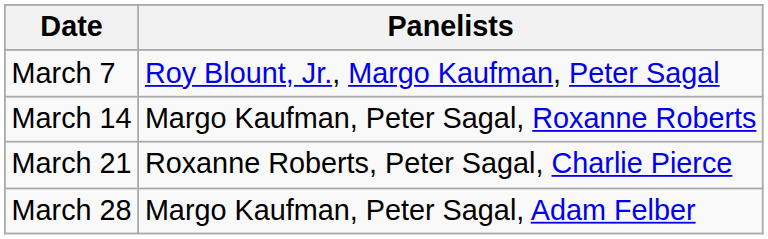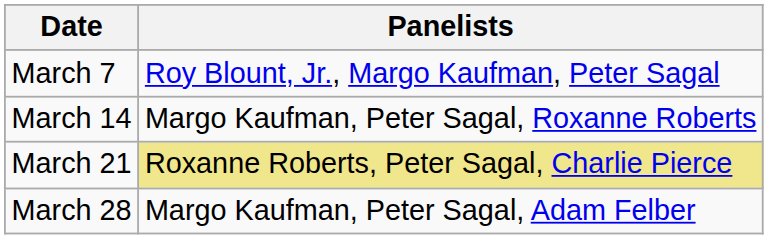(439, 164) no background -> (439, 164) khaki background
